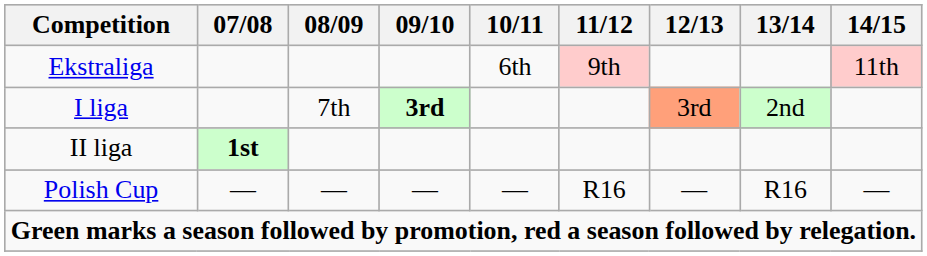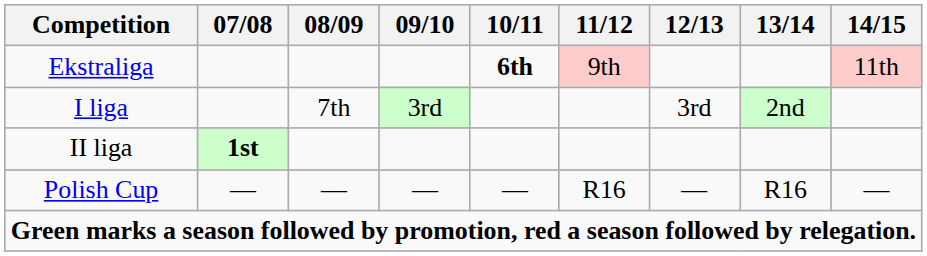(515, 66) normal -> (515, 66) bold
(425, 107) bold -> (425, 107) normal
(694, 107) lightsalmon background -> (694, 107) no background
